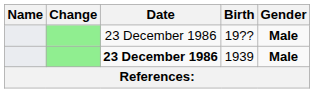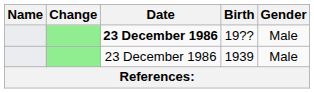(161, 35) normal -> (161, 35) bold
(284, 35) bold -> (284, 35) normal
(161, 56) bold -> (161, 56) normal
(284, 56) bold -> (284, 56) normal
